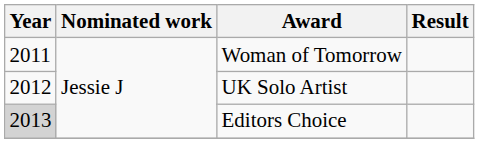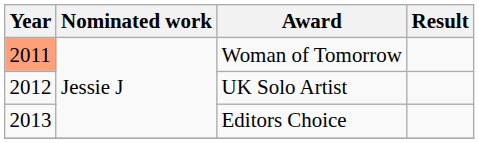(30, 54) no background -> (30, 54) lightsalmon background
(30, 120) lightgrey background -> (30, 120) no background
